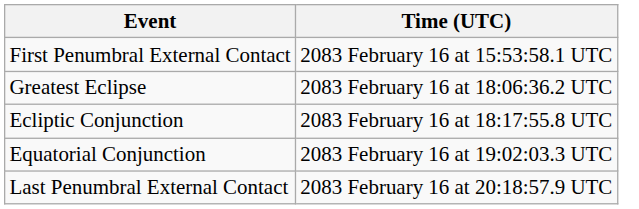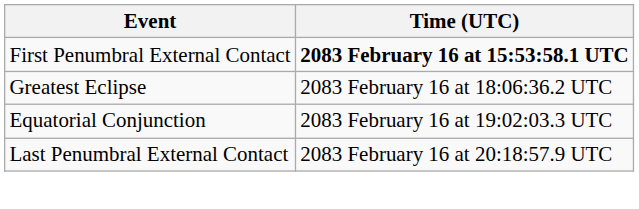(456, 54) normal -> (464, 54) bold
- row: (97, 120)
